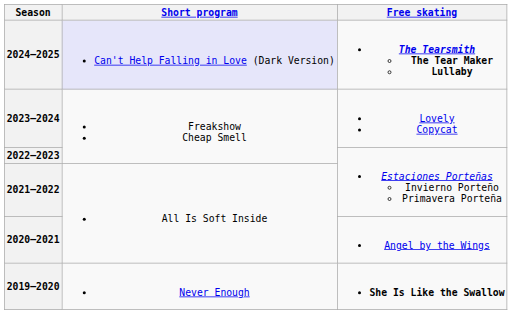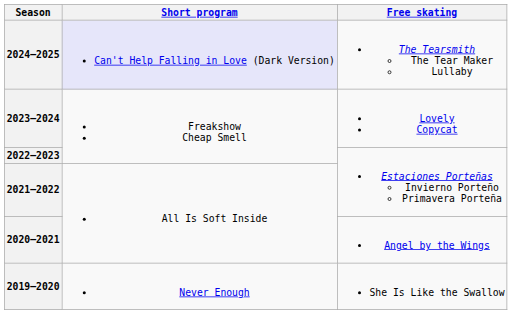(422, 60) bold -> (422, 60) normal
(422, 292) bold -> (422, 292) normal
